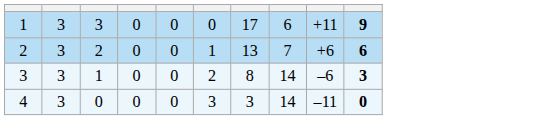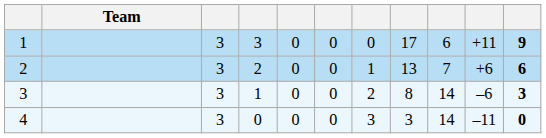+ column: (122, 17)
